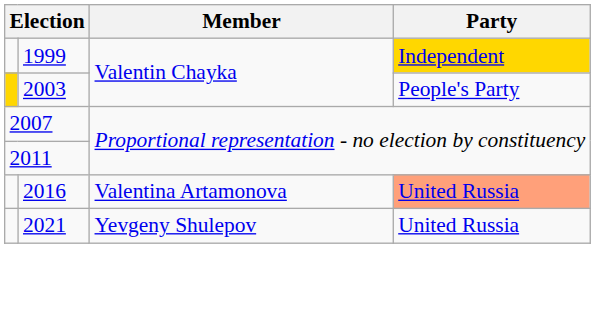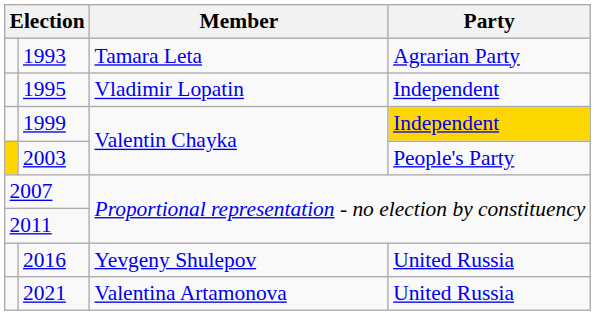+ row: (44, 55)
+ row: (44, 89)
(191, 191) Valentina Artamonova -> (175, 259) Yevgeny Shulepov
(459, 191) lightsalmon background -> (454, 259) no background
(175, 225) Yevgeny Shulepov -> (191, 293) Valentina Artamonova
